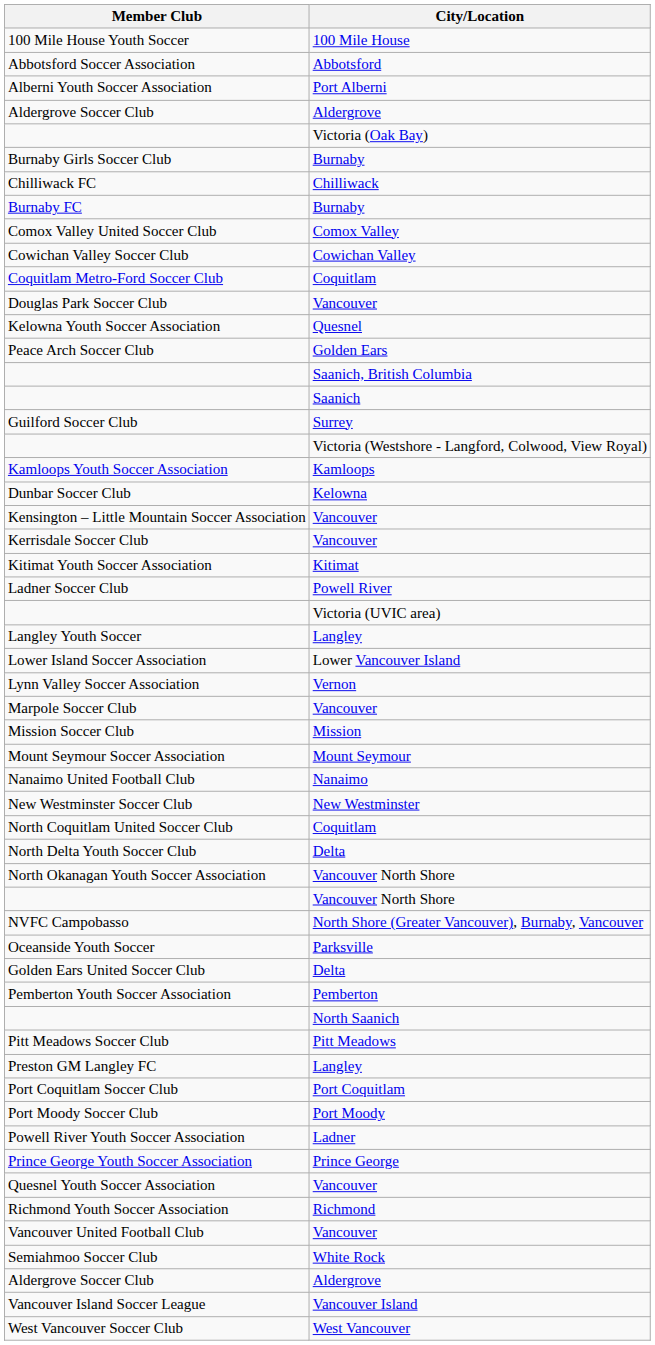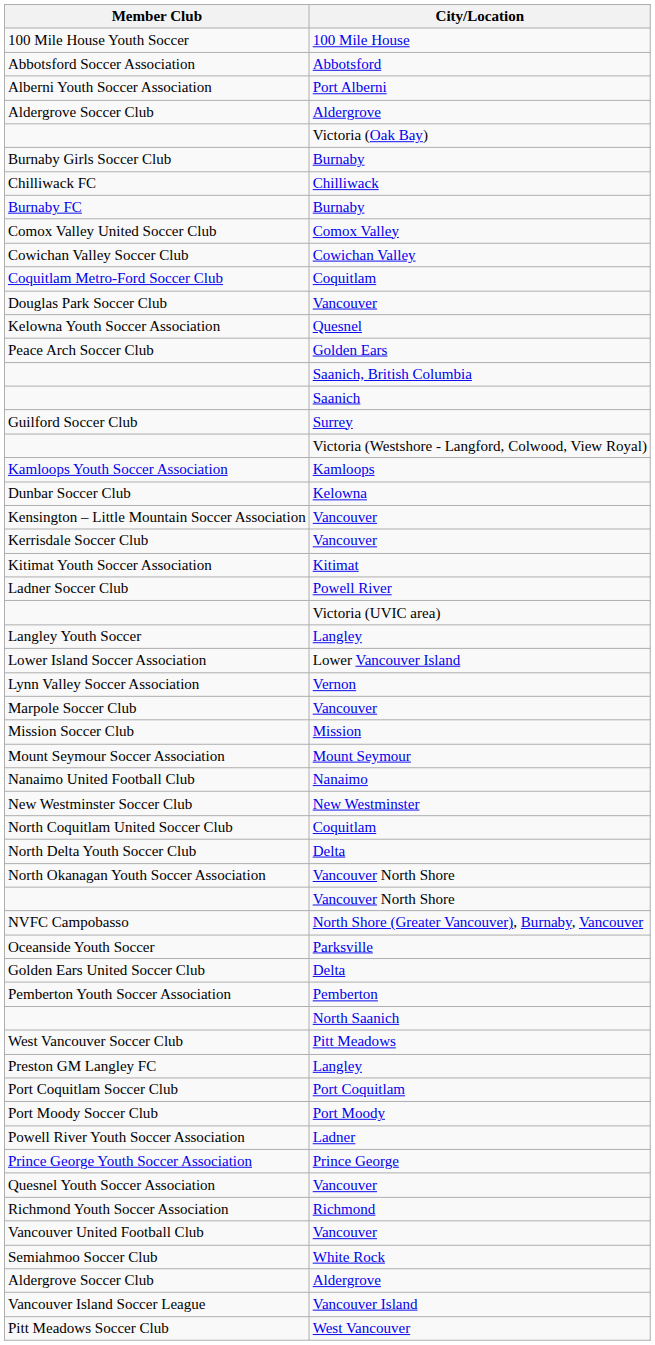(88, 1042) Pitt Meadows Soccer Club -> (96, 1042) West Vancouver Soccer Club
(96, 1328) West Vancouver Soccer Club -> (88, 1328) Pitt Meadows Soccer Club
